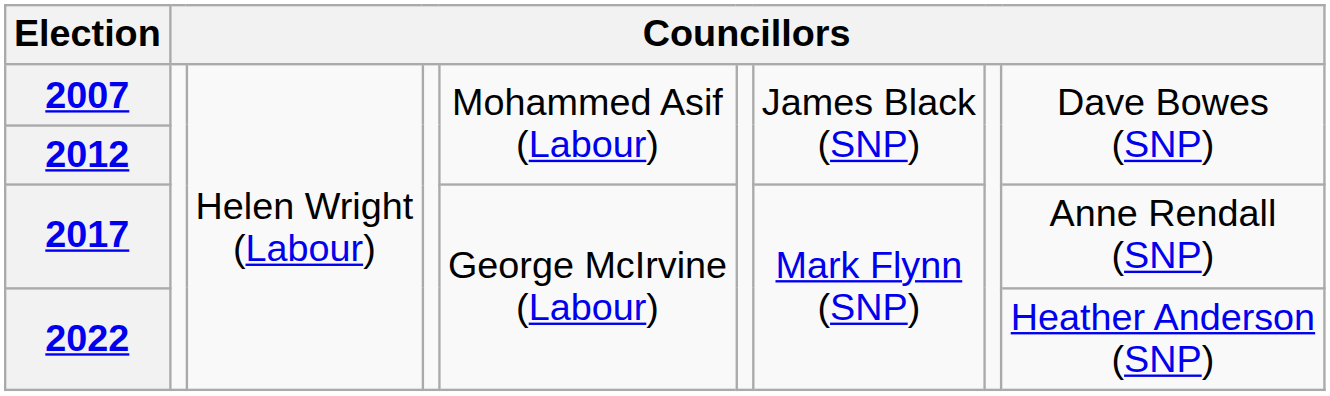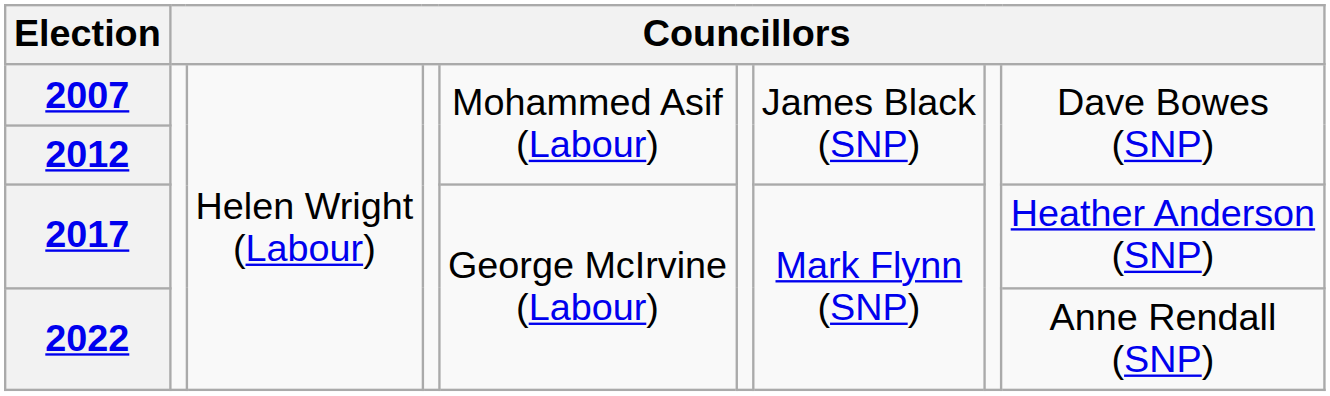(1163, 235) Anne Rendall (SNP) -> (1163, 235) Heather Anderson (SNP)
(1163, 337) Heather Anderson (SNP) -> (1163, 337) Anne Rendall (SNP)
